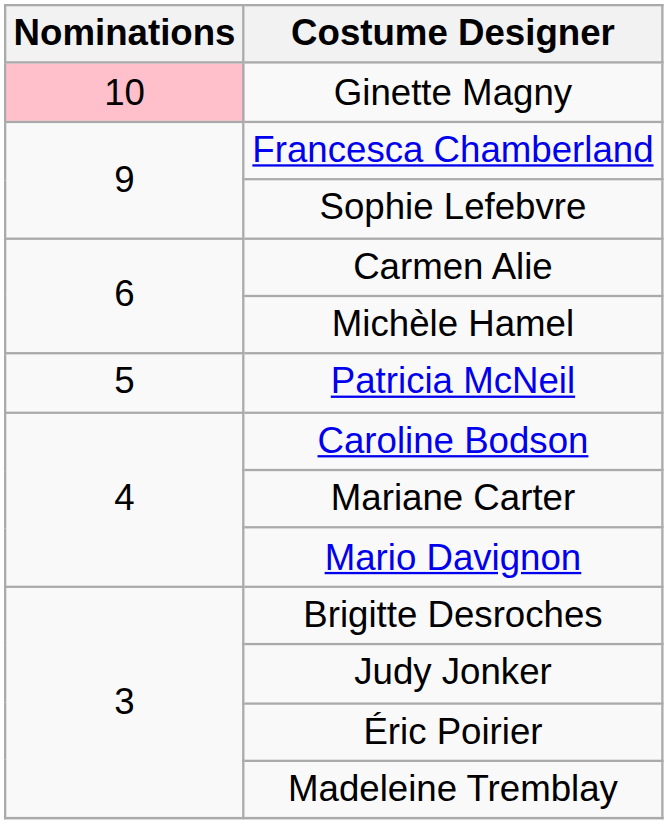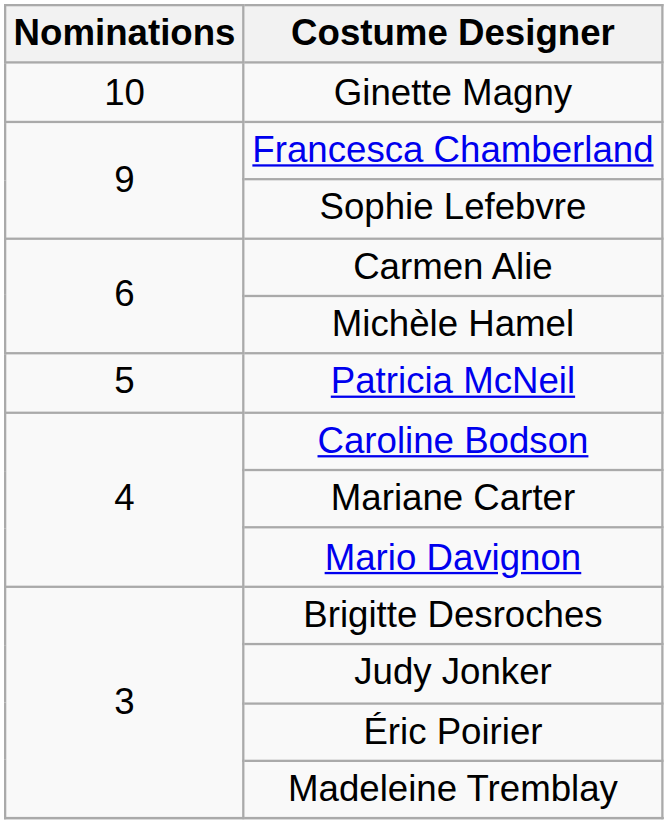(125, 91) pink background -> (125, 91) no background
